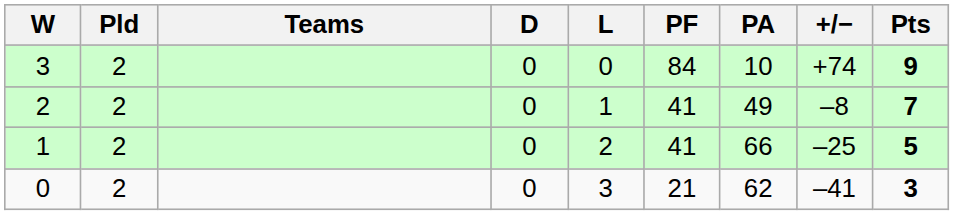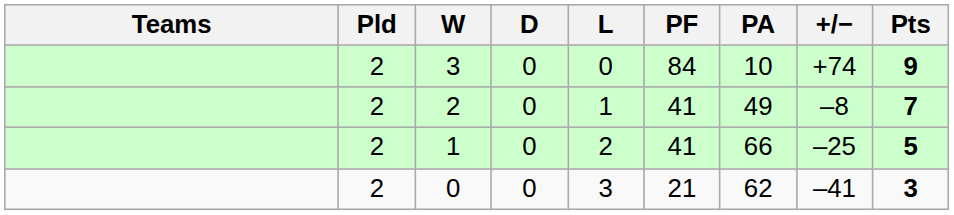columns swapped: (324, 24) <-> (43, 24)
